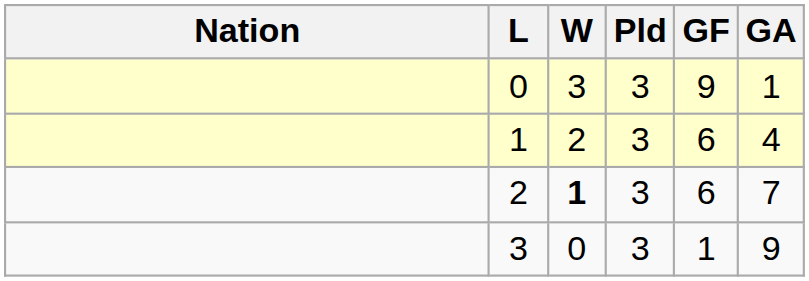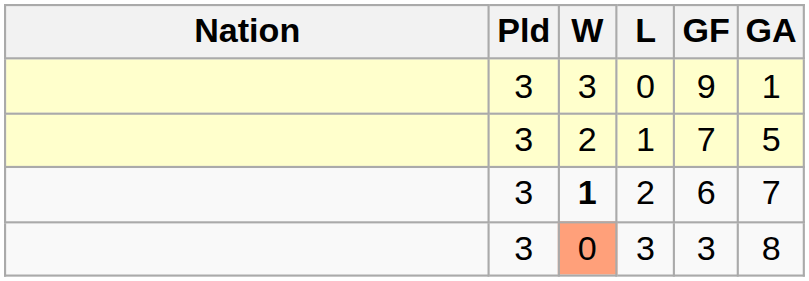columns swapped: (640, 31) <-> (519, 31)
(706, 139) 6 -> (706, 139) 7
(771, 139) 4 -> (771, 139) 5
(577, 247) no background -> (587, 247) lightsalmon background
(706, 247) 1 -> (706, 247) 3
(771, 247) 9 -> (771, 247) 8
